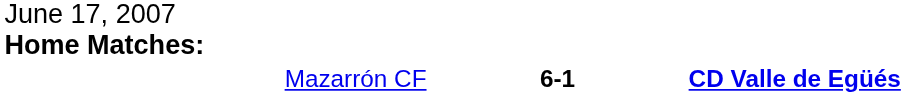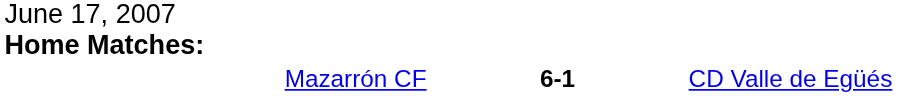(795, 79) bold -> (790, 79) normal
